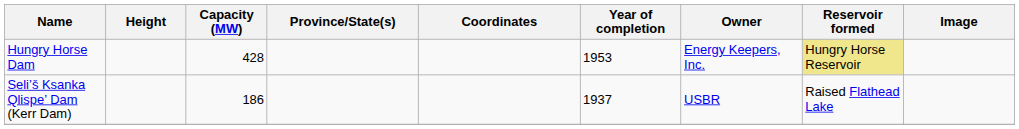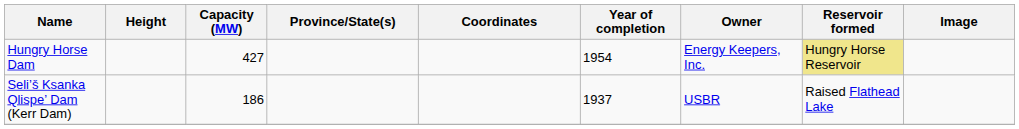(253, 57) 428 -> (253, 57) 427
(598, 57) 1953 -> (598, 57) 1954
